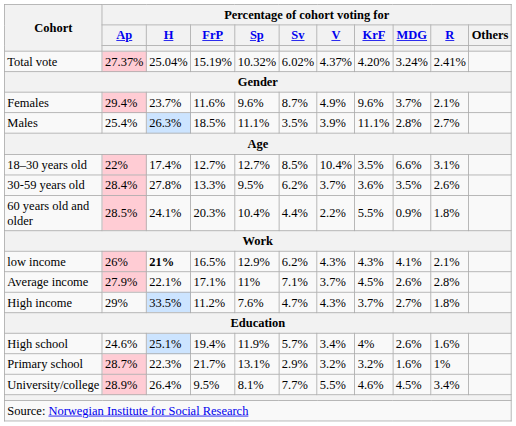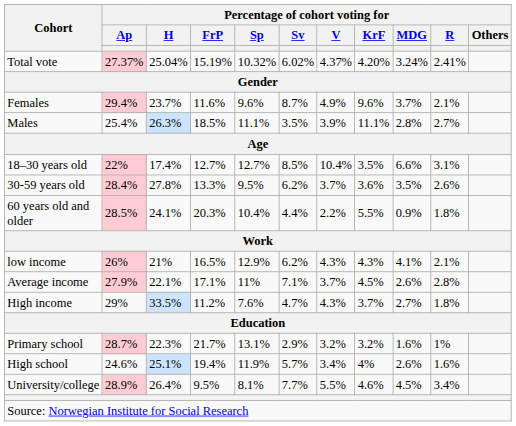(162, 261) bold -> (161, 261) normal
rows swapped: (45, 364) <-> (38, 343)
